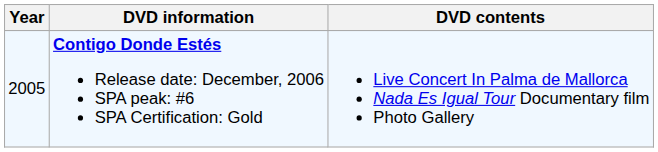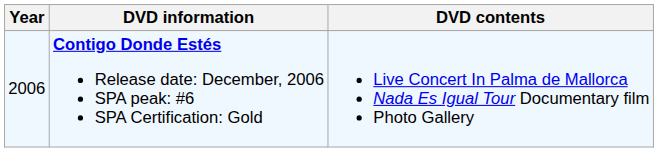(27, 88) 2005 -> (27, 88) 2006
